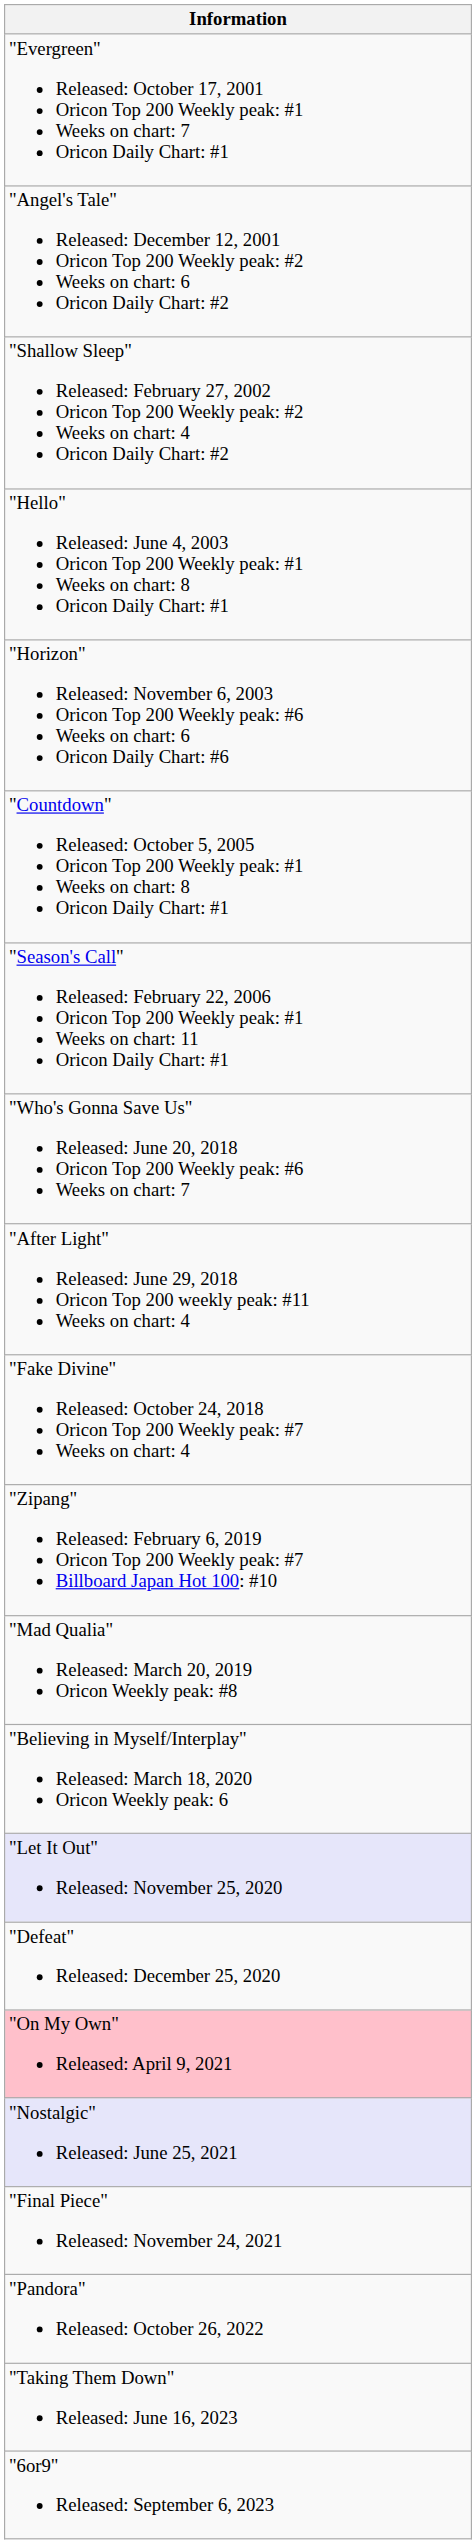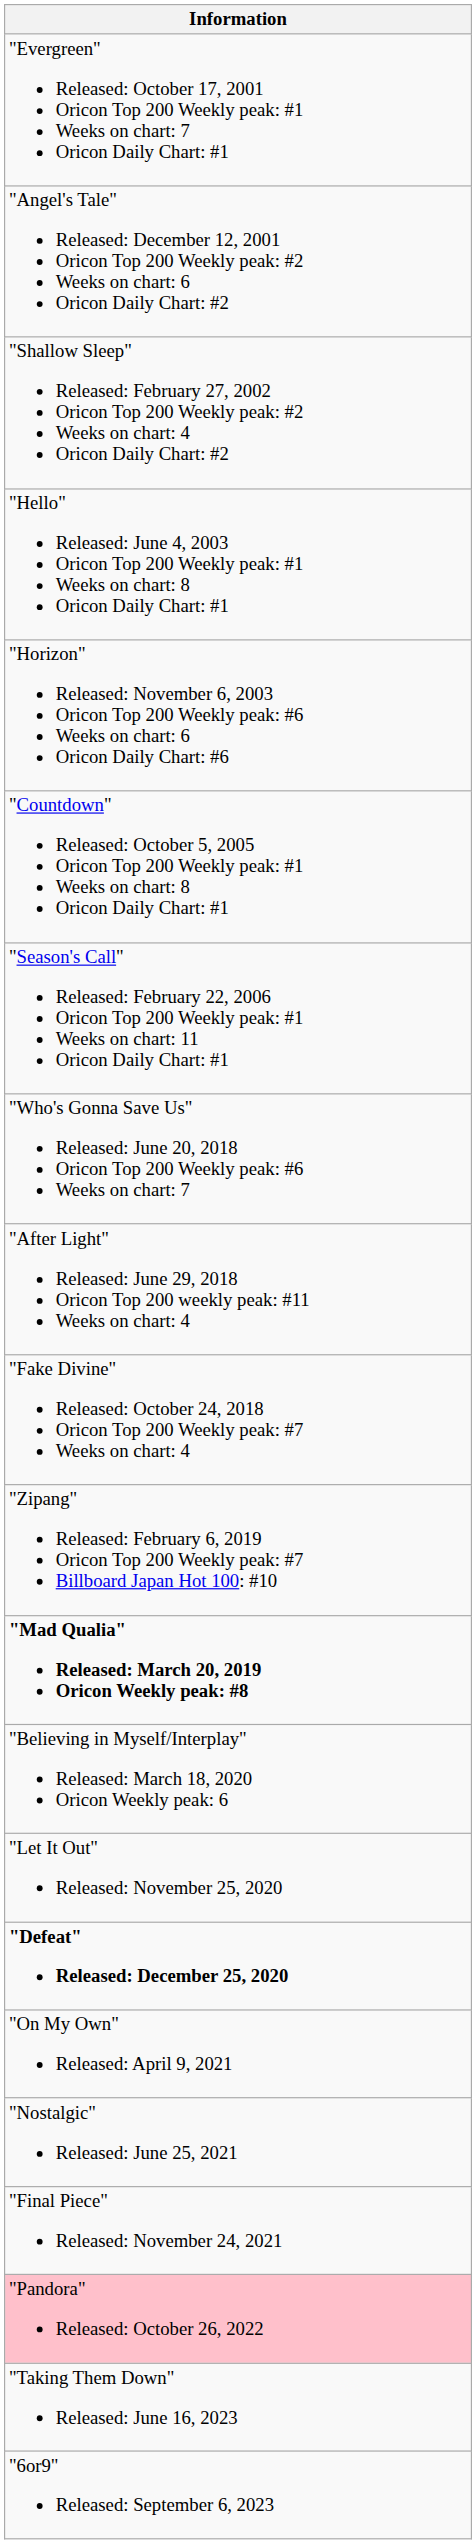(238, 1660) normal -> (238, 1660) bold
(238, 1868) lavender background -> (238, 1868) no background
(238, 1957) normal -> (238, 1957) bold
(238, 2045) pink background -> (238, 2045) no background
(238, 2133) lavender background -> (238, 2133) no background
(238, 2309) no background -> (238, 2309) pink background
